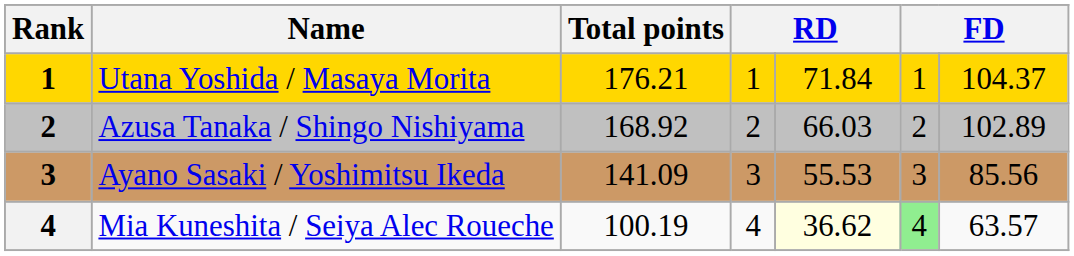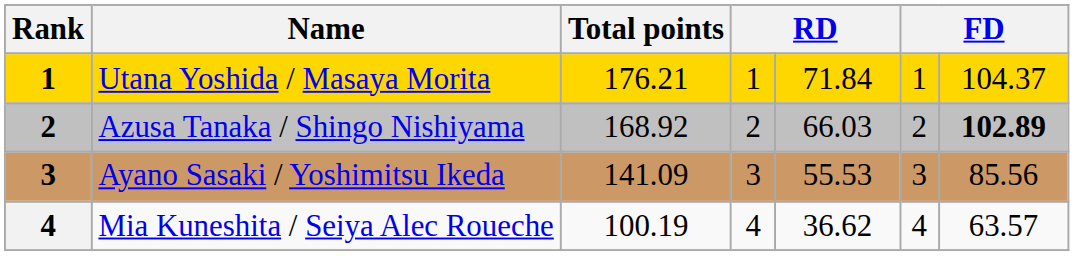(1003, 126) normal -> (1003, 126) bold
(837, 224) lightyellow background -> (837, 224) no background
(919, 224) lightgreen background -> (919, 224) no background
